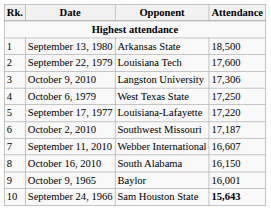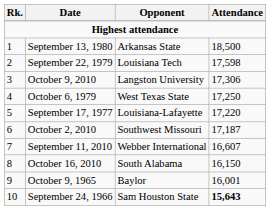(226, 63) 17,600 -> (226, 63) 17,598
